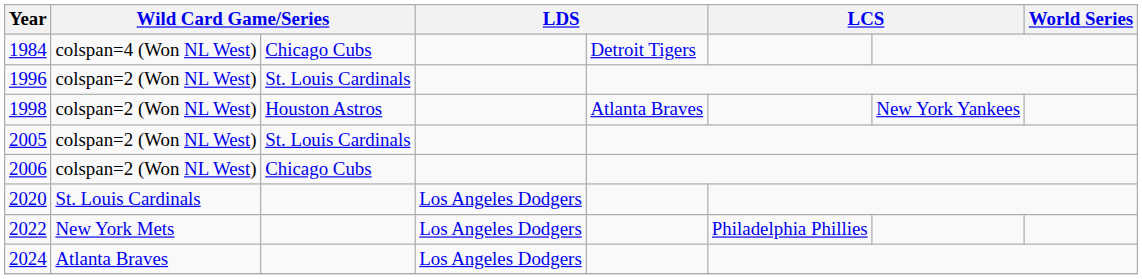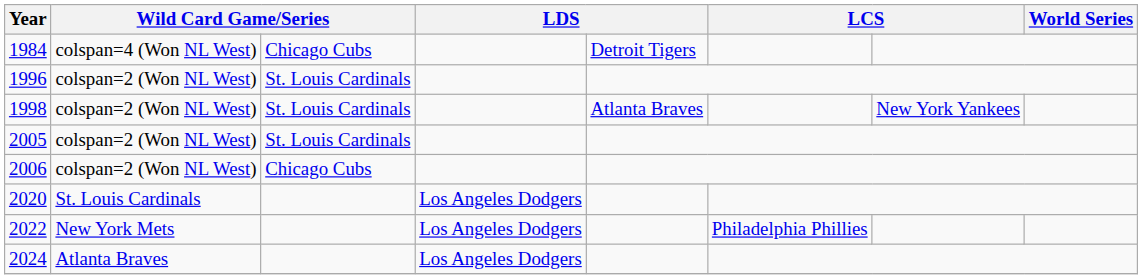(324, 109) Houston Astros -> (338, 109) St. Louis Cardinals
